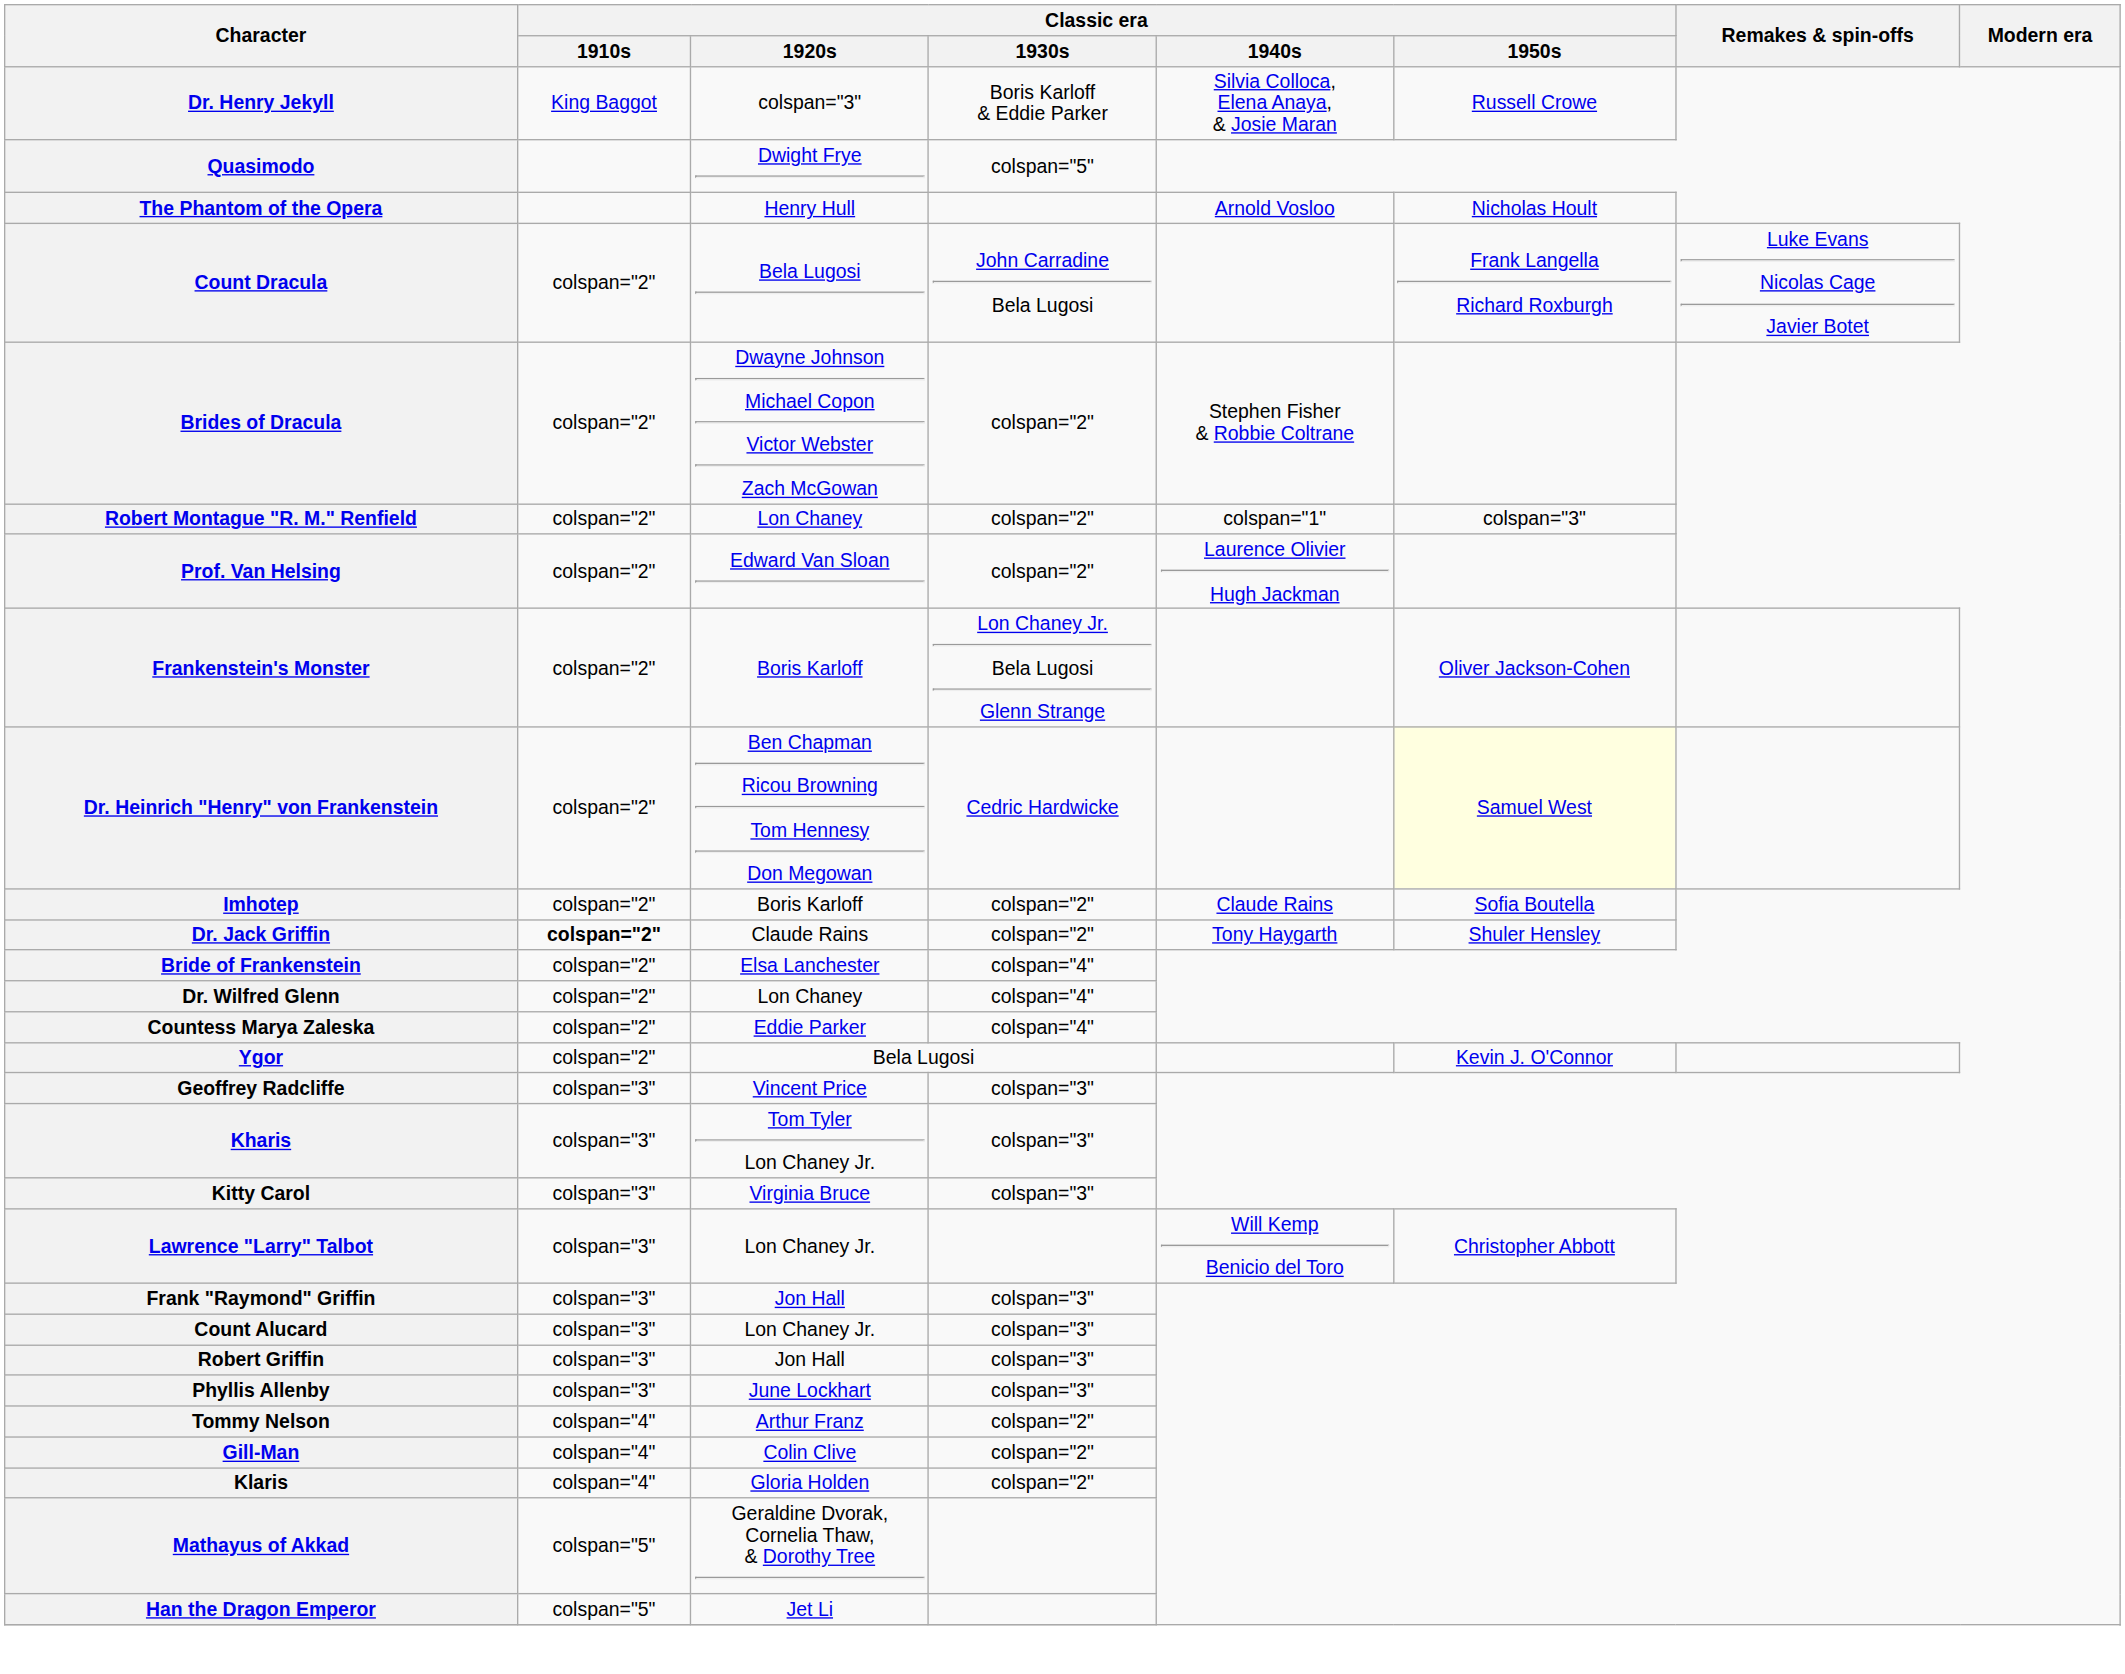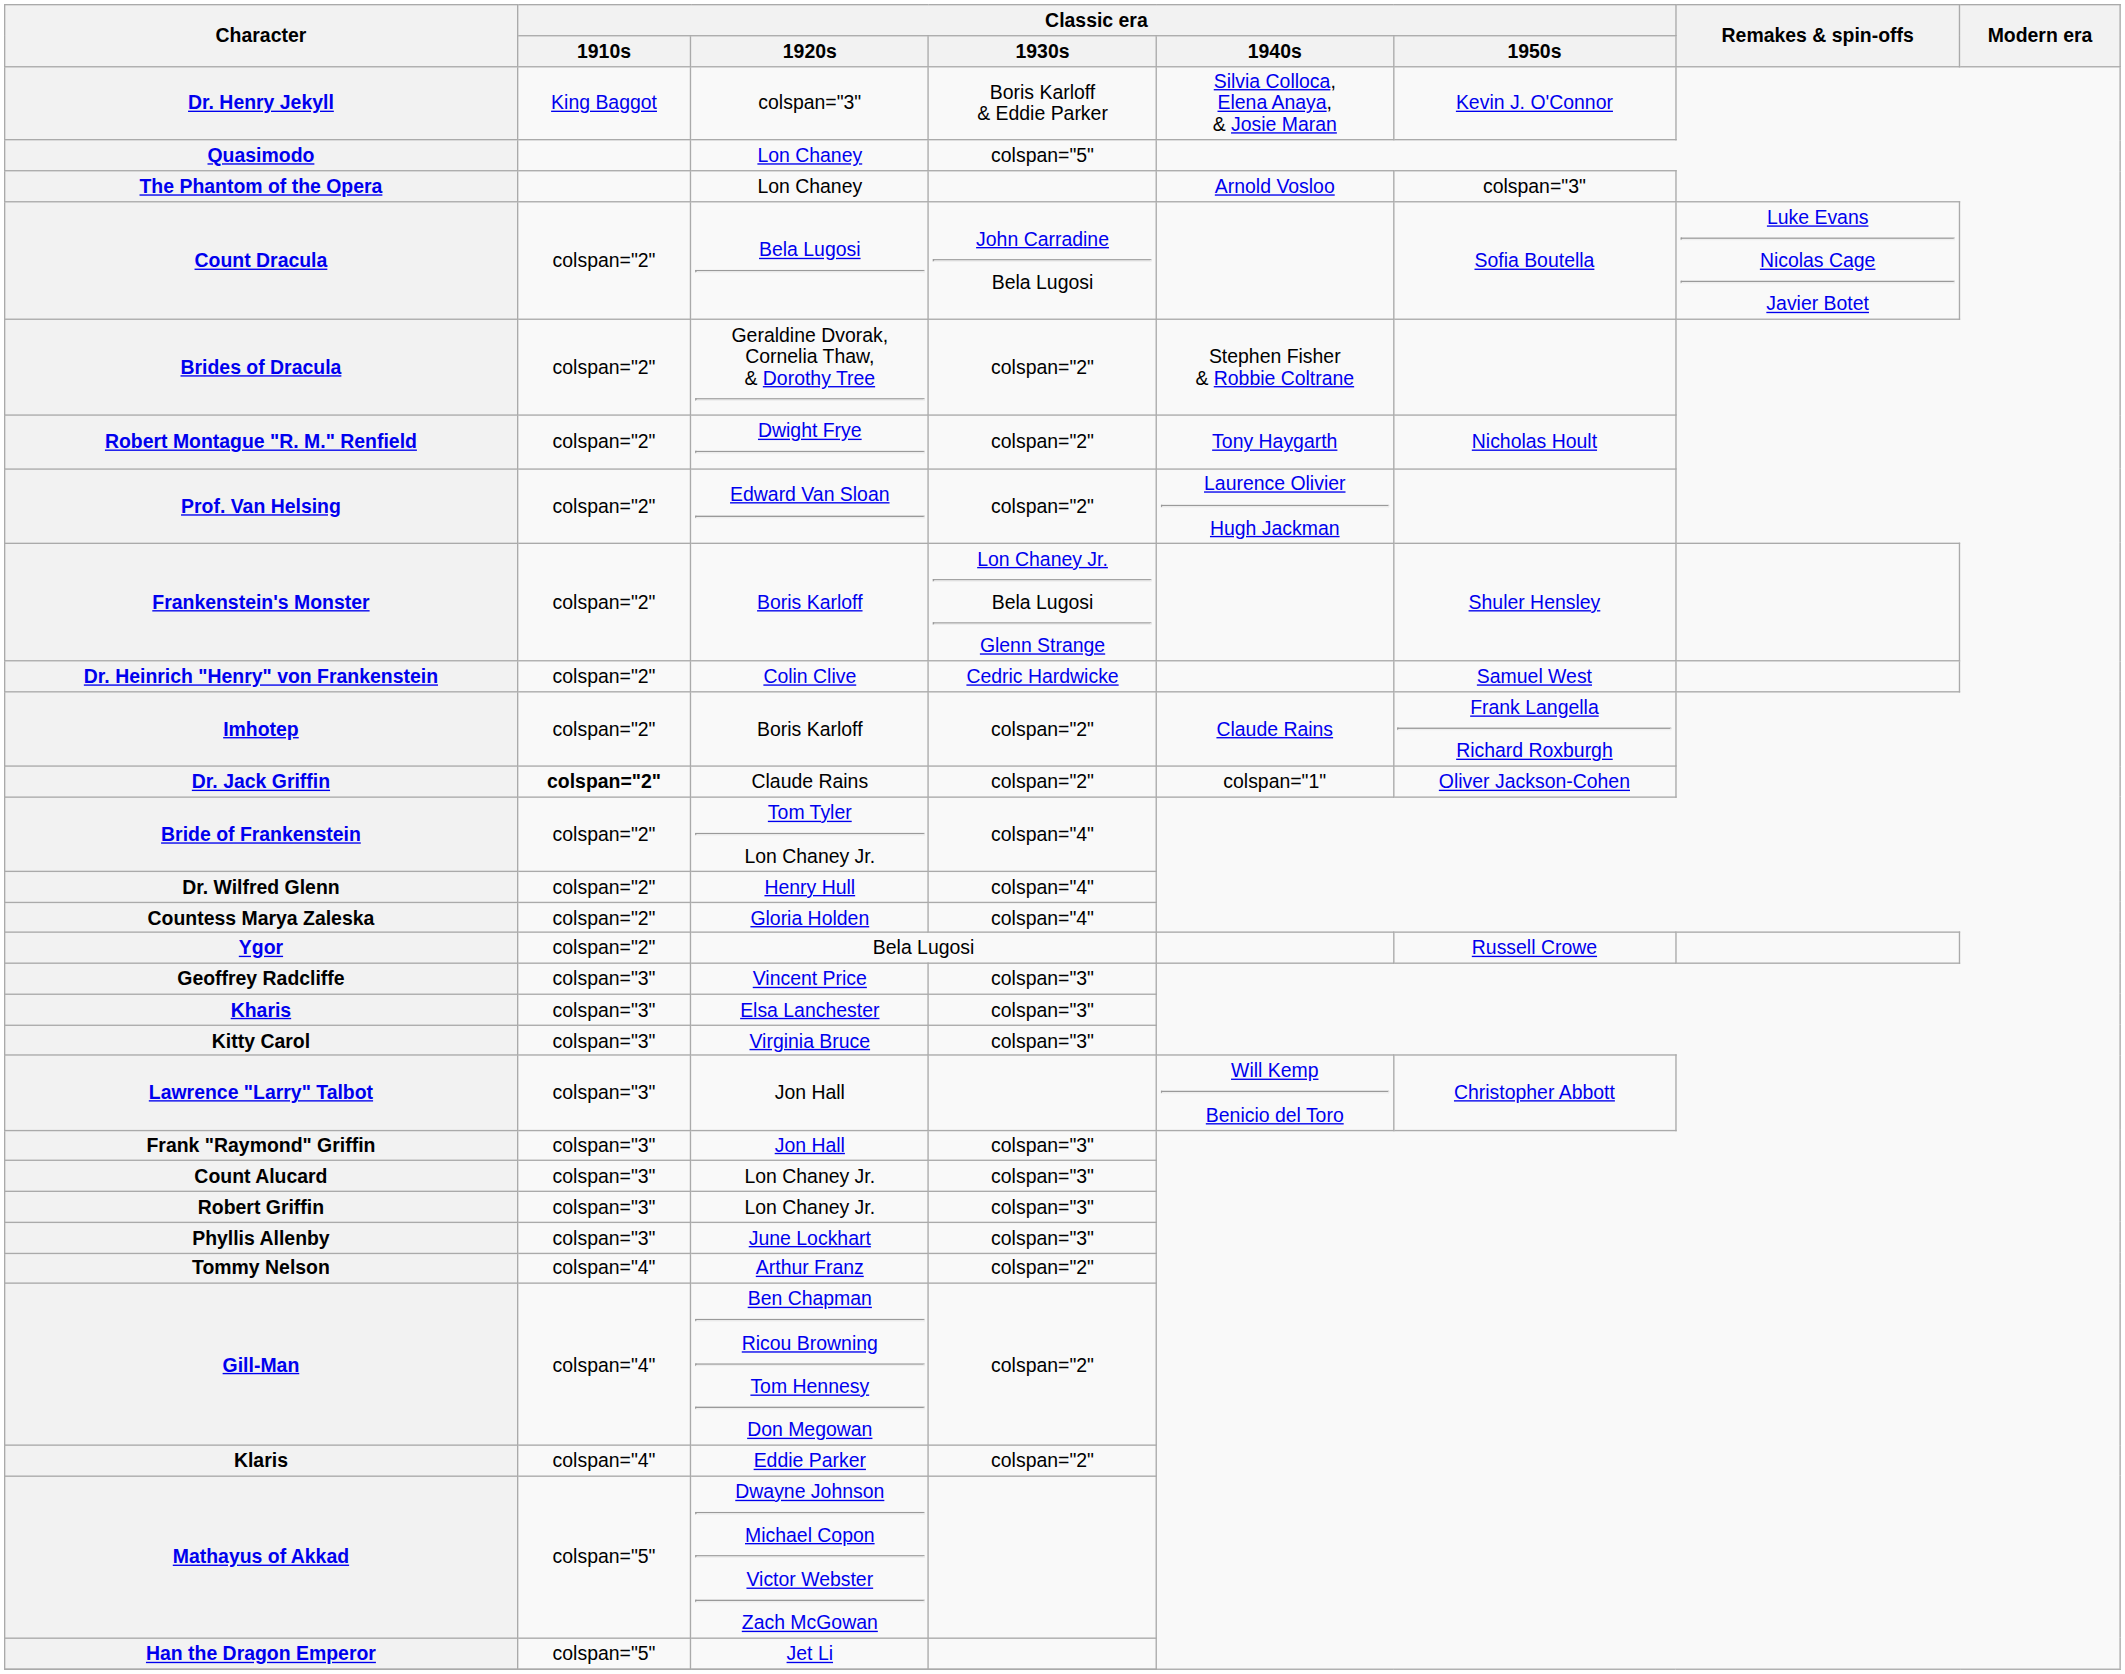(1534, 103) Russell Crowe -> (1534, 103) Kevin J. O'Connor
(810, 162) Dwight Frye -> (810, 156) Lon Chaney
(810, 209) Henry Hull -> (810, 186) Lon Chaney
(1534, 209) Nicholas Hoult -> (1534, 186) colspan="3"
(1534, 283) Frank Langella Richard Roxburgh -> (1534, 261) Sofia Boutella
(810, 423) Dwayne Johnson Michael Copon Victor Webster Zach McGowan -> (810, 363) Geraldine Dvorak, Cornelia Thaw, & Dorothy Tree
(810, 519) Lon Chaney -> (810, 438) Dwight Frye
(1275, 519) colspan="1" -> (1275, 442) Tony Haygarth
(1534, 519) colspan="3" -> (1534, 442) Nicholas Hoult
(1534, 668) Oliver Jackson-Cohen -> (1534, 602) Shuler Hensley
(810, 808) Ben Chapman Ricou Browning Tom Hennesy Don Megowan -> (810, 677) Colin Clive
(1534, 808) lightyellow background -> (1534, 677) no background
(1534, 904) Sofia Boutella -> (1534, 729) Frank Langella Richard Roxburgh
(1275, 935) Tony Haygarth -> (1275, 782) colspan="1"
(1534, 935) Shuler Hensley -> (1534, 782) Oliver Jackson-Cohen
(810, 966) Elsa Lanchester -> (810, 834) Tom Tyler Lon Chaney Jr.
(810, 996) Lon Chaney -> (810, 887) Henry Hull
(810, 1027) Eddie Parker -> (810, 918) Gloria Holden
(1534, 1058) Kevin J. O'Connor -> (1534, 948) Russell Crowe
(810, 1141) Tom Tyler Lon Chaney Jr. -> (810, 1010) Elsa Lanchester
(810, 1246) Lon Chaney Jr. -> (810, 1093) Jon Hall
(810, 1360) Jon Hall -> (810, 1207) Lon Chaney Jr.
(810, 1452) Colin Clive -> (810, 1365) Ben Chapman Ricou Browning Tom Hennesy Don Megowan
(810, 1483) Gloria Holden -> (810, 1461) Eddie Parker
(810, 1542) Geraldine Dvorak, Cornelia Thaw, & Dorothy Tree -> (810, 1557) Dwayne Johnson Michael Copon Victor Webster Zach McGowan
